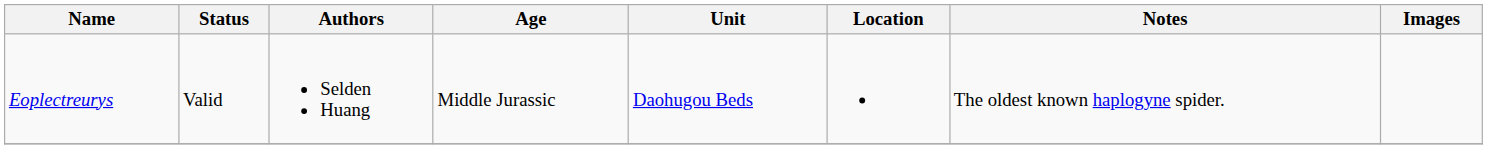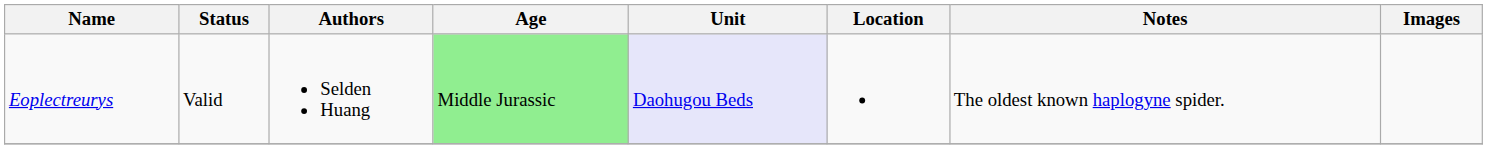(497, 99) no background -> (497, 99) lightgreen background
(693, 99) no background -> (693, 99) lavender background
